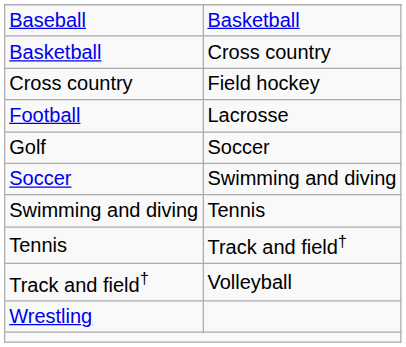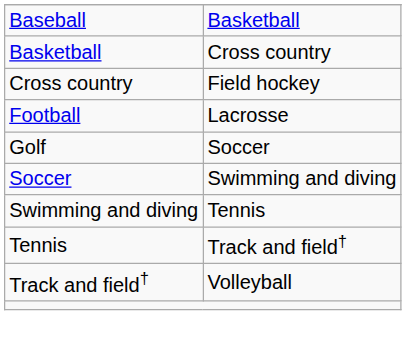- row: (51, 316)
